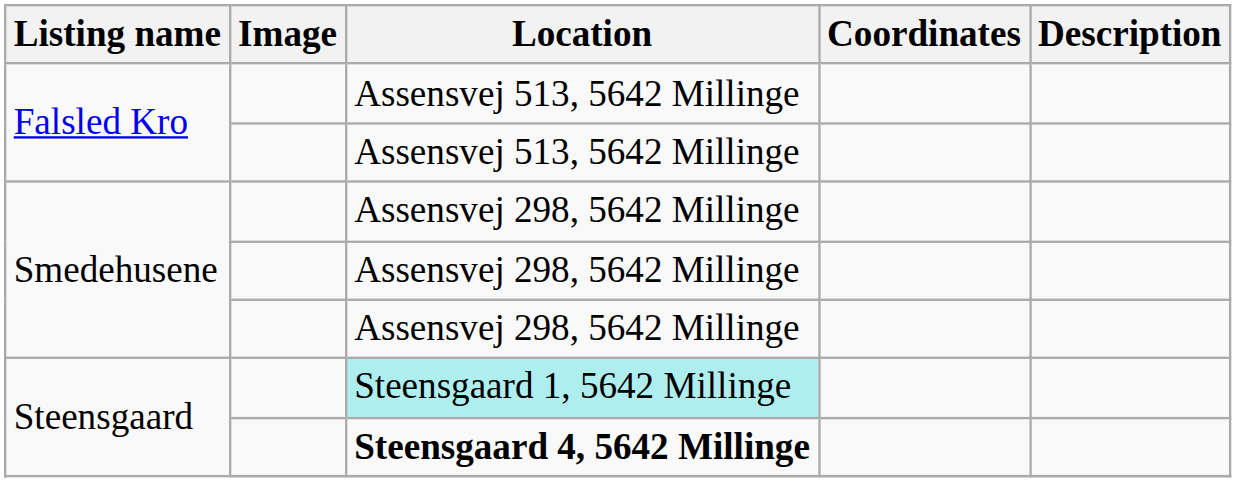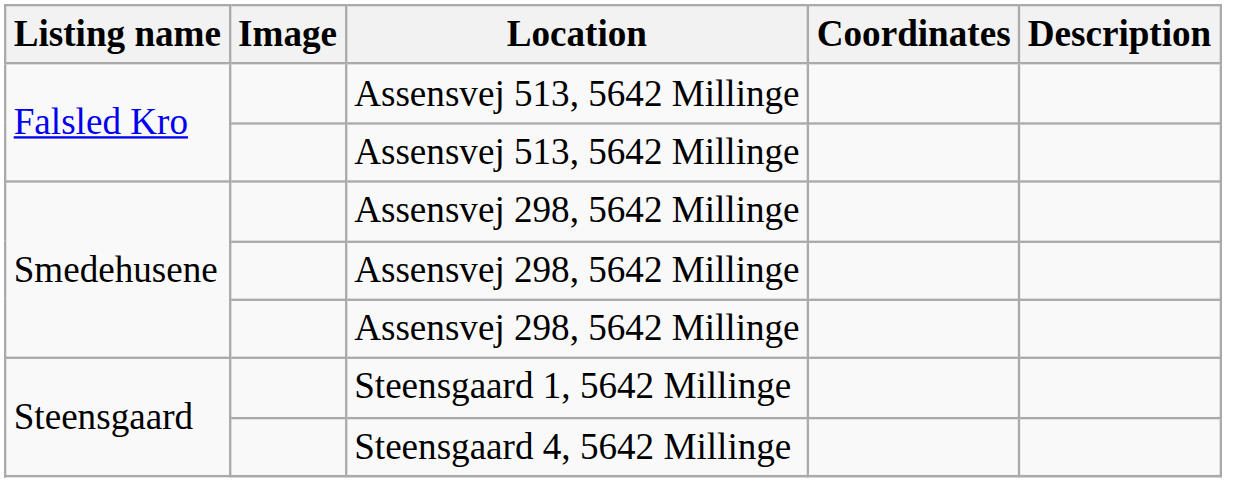(573, 387) paleturquoise background -> (573, 387) no background
(582, 446) bold -> (573, 446) normal
